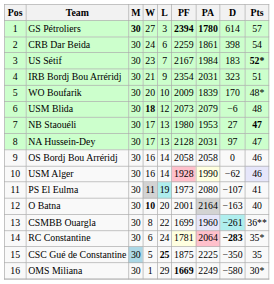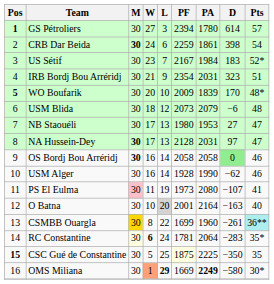(15, 29) normal -> (15, 29) bold
(136, 29) bold -> (136, 29) normal
(184, 29) bold -> (184, 29) normal
(208, 29) bold -> (208, 29) normal
(136, 45) normal -> (136, 45) bold
(257, 61) bold -> (257, 61) normal
(15, 93) normal -> (15, 93) bold
(150, 109) bold -> (150, 109) normal
(257, 126) bold -> (257, 126) normal
(136, 142) normal -> (136, 142) bold
(136, 158) normal -> (136, 158) bold
(233, 158) no background -> (232, 158) lightgreen background
(184, 174) pink background -> (184, 174) no background
(208, 174) lightyellow background -> (208, 174) no background
(257, 174) lavender background -> (257, 174) no background
(136, 190) no background -> (136, 190) pink background
(150, 190) lightgrey background -> (150, 190) no background
(165, 190) paleturquoise background -> (165, 190) no background
(150, 206) bold -> (150, 206) normal
(165, 206) no background -> (165, 206) lightgrey background
(208, 206) lightgrey background -> (208, 206) no background
(136, 222) no background -> (136, 222) gold background
(208, 222) lavender background -> (208, 222) no background
(233, 222) paleturquoise background -> (232, 222) no background
(257, 222) no background -> (257, 222) paleturquoise background
(136, 239) no background -> (136, 239) lightyellow background
(150, 239) normal -> (150, 239) bold
(184, 239) lightyellow background -> (184, 239) no background
(208, 239) pink background -> (208, 239) no background
(233, 239) bold -> (232, 239) normal
(15, 255) normal -> (15, 255) bold
(136, 255) lightblue background -> (136, 255) no background
(165, 255) bold -> (165, 255) normal
(184, 255) no background -> (184, 255) lightyellow background
(150, 271) no background -> (150, 271) lightsalmon background
(165, 271) normal -> (165, 271) bold
(184, 271) bold -> (184, 271) normal
(208, 271) normal -> (208, 271) bold
